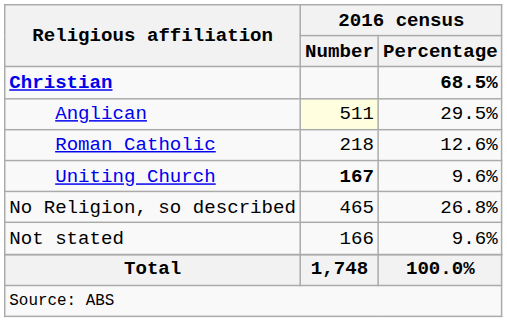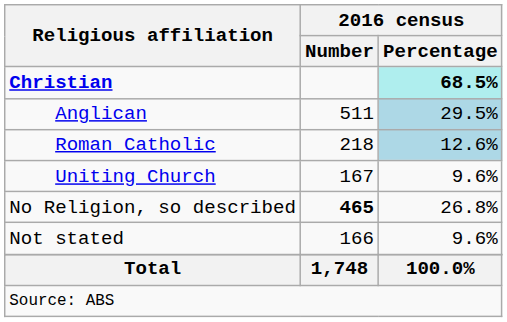(469, 83) no background -> (469, 83) paleturquoise background
(357, 114) lightyellow background -> (357, 114) no background
(469, 114) no background -> (469, 114) lightblue background
(469, 145) no background -> (469, 145) lightblue background
(357, 176) bold -> (357, 176) normal
(357, 207) normal -> (357, 207) bold
